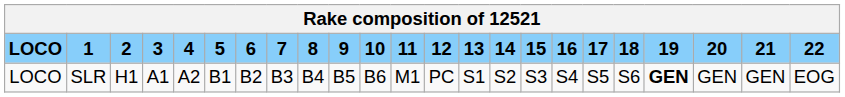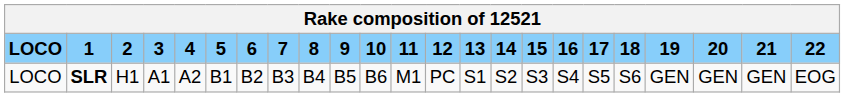(88, 77) normal -> (89, 77) bold
(669, 77) bold -> (670, 77) normal
